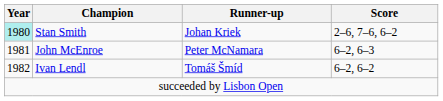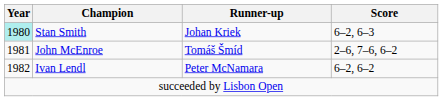(366, 31) 2–6, 7–6, 6–2 -> (354, 31) 6–2, 6–3
(224, 50) Peter McNamara -> (214, 50) Tomáš Šmíd
(354, 50) 6–2, 6–3 -> (366, 50) 2–6, 7–6, 6–2
(214, 68) Tomáš Šmíd -> (224, 68) Peter McNamara
